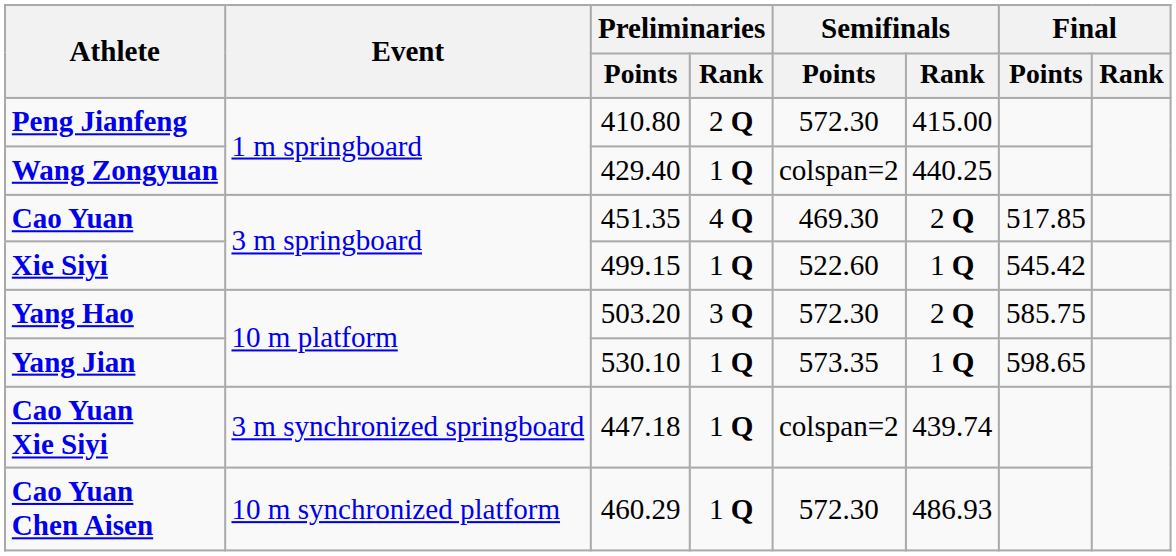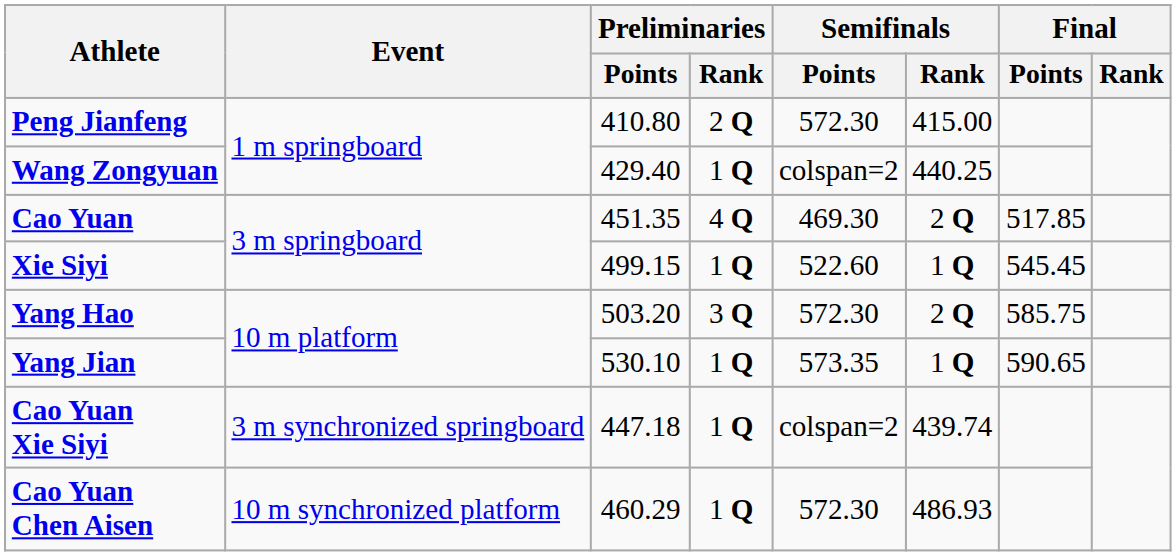(1046, 266) 545.42 -> (1046, 266) 545.45
(1046, 362) 598.65 -> (1046, 362) 590.65
